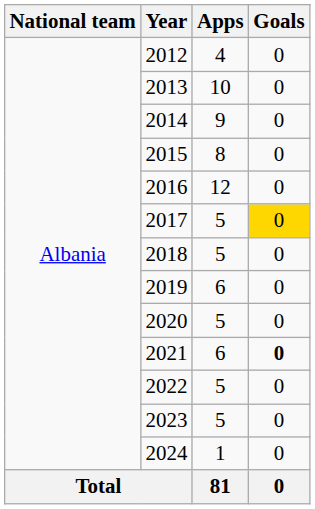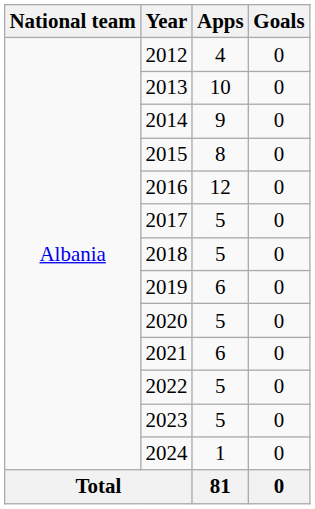(279, 220) gold background -> (279, 220) no background
(279, 353) bold -> (279, 353) normal
